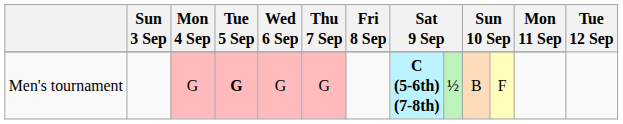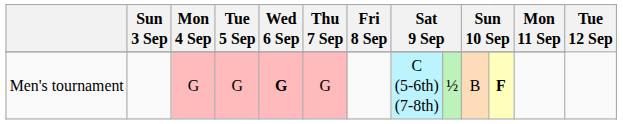(236, 85) bold -> (237, 85) normal
(280, 85) normal -> (281, 85) bold
(417, 85) bold -> (417, 85) normal
(502, 85) normal -> (501, 85) bold
